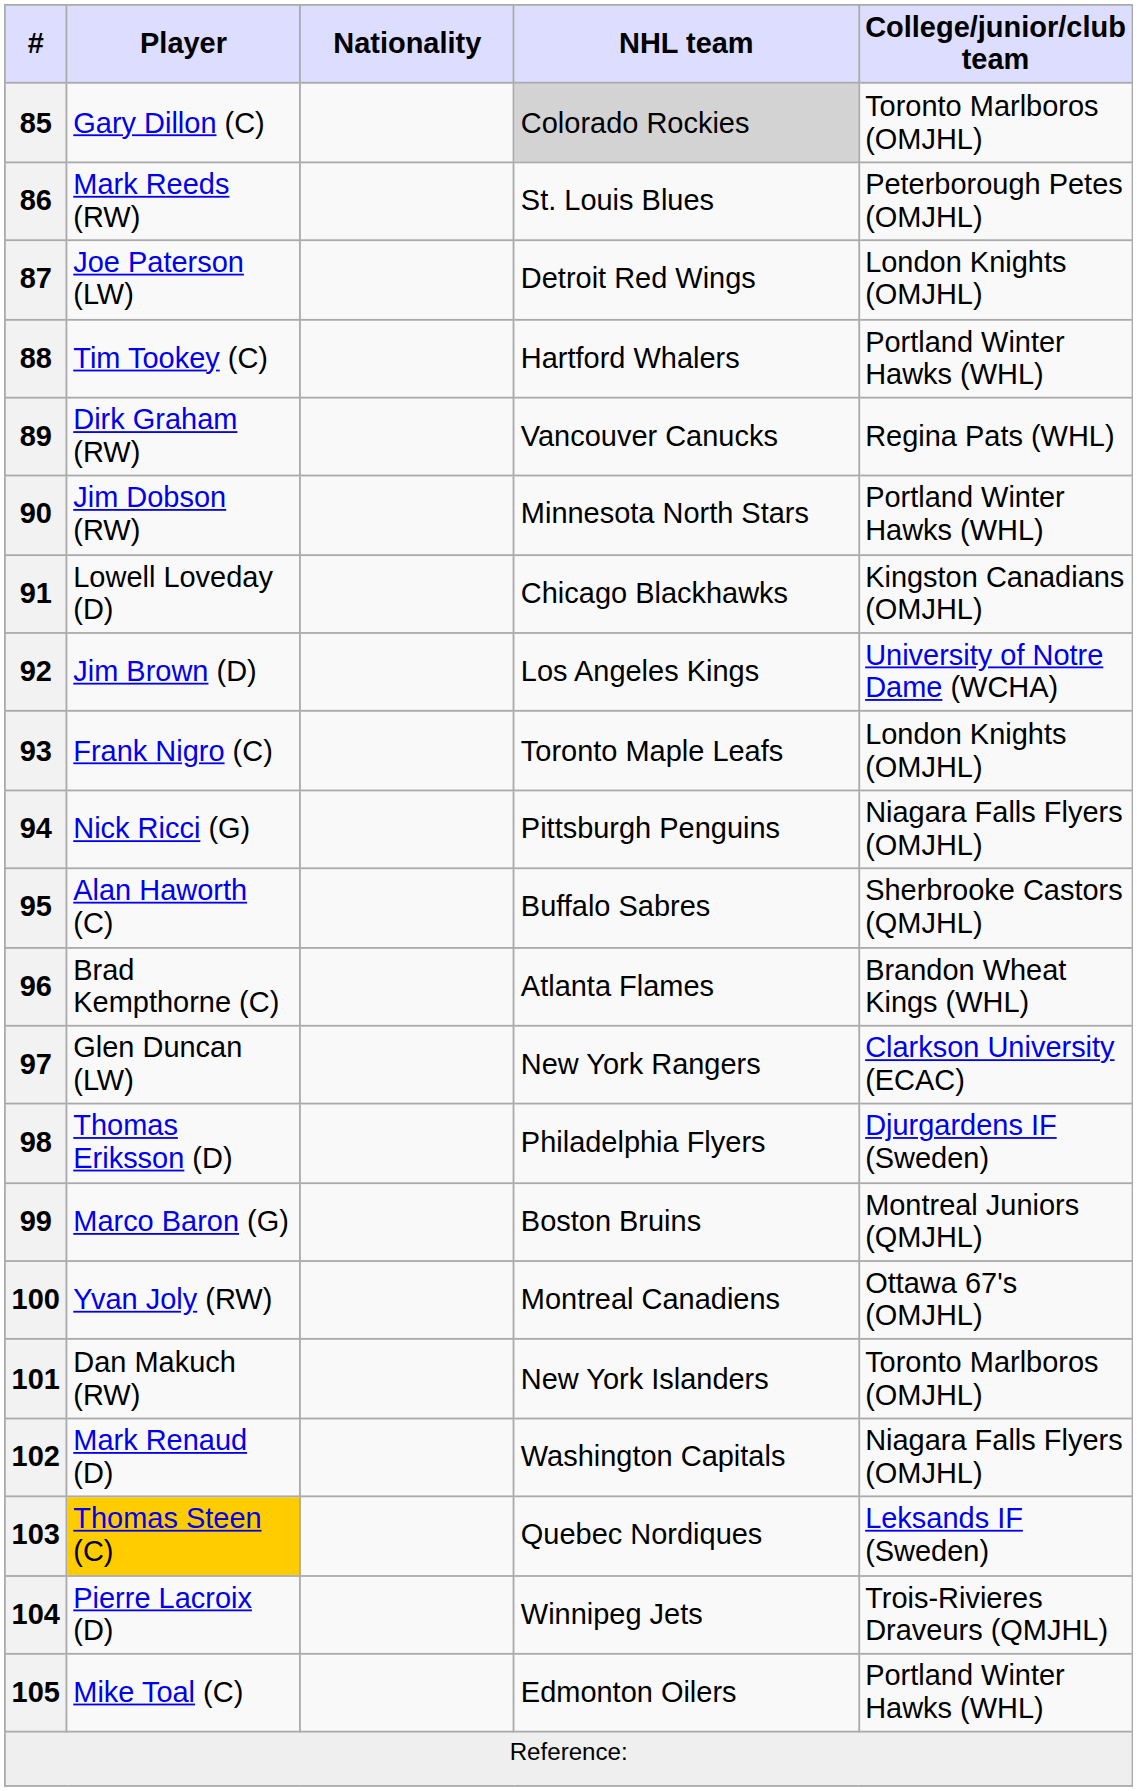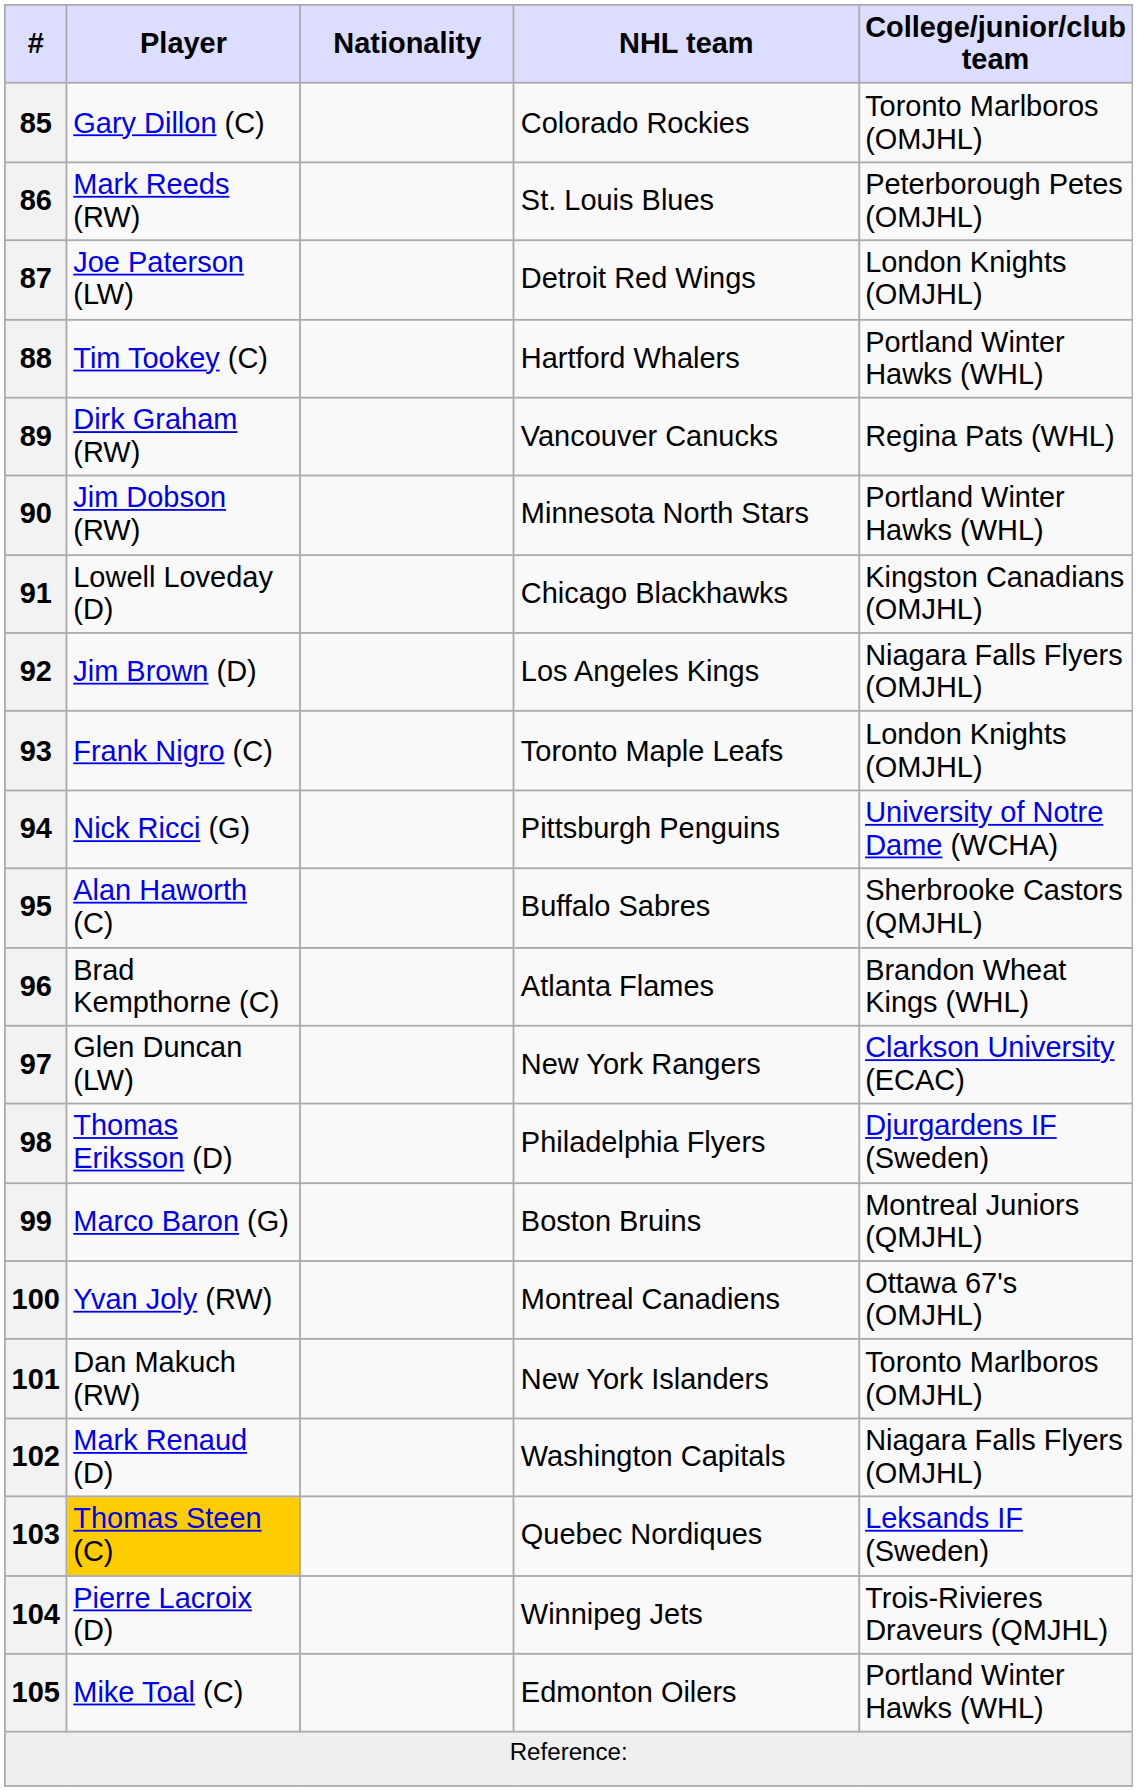(635, 122) lightgrey background -> (635, 122) no background
(984, 671) University of Notre Dame (WCHA) -> (994, 671) Niagara Falls Flyers (OMJHL)
(994, 828) Niagara Falls Flyers (OMJHL) -> (984, 828) University of Notre Dame (WCHA)
